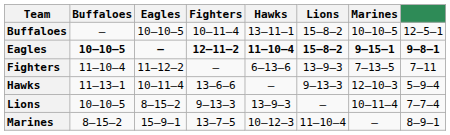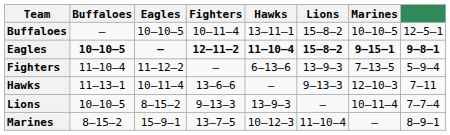(423, 67) 7–11 -> (423, 67) 5–9–4
(423, 85) 5–9–4 -> (423, 85) 7–11
